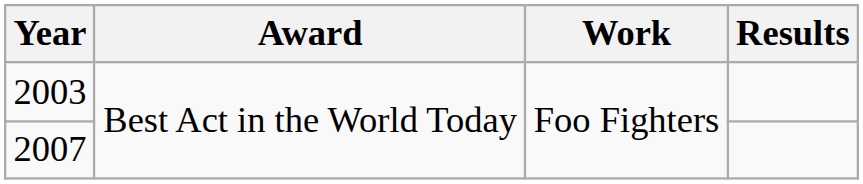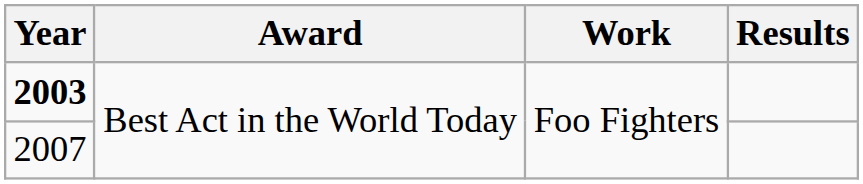(50, 91) normal -> (50, 91) bold
